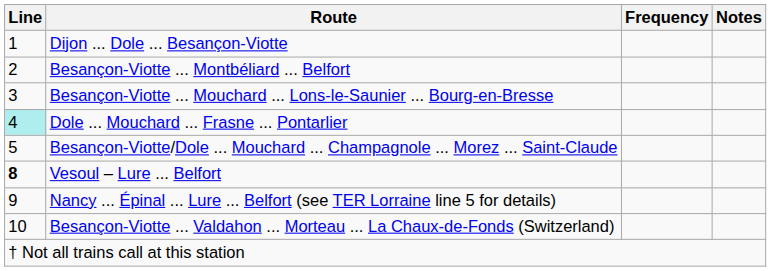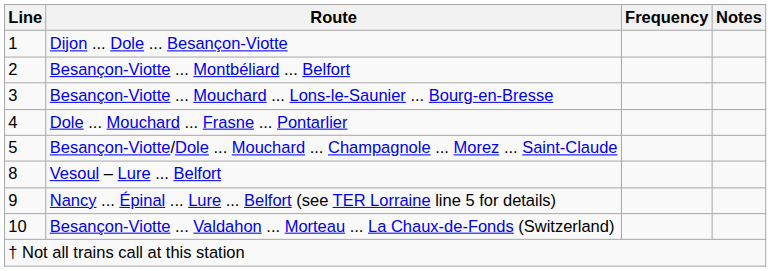(13, 122) paleturquoise background -> (13, 122) no background
(13, 174) bold -> (13, 174) normal
